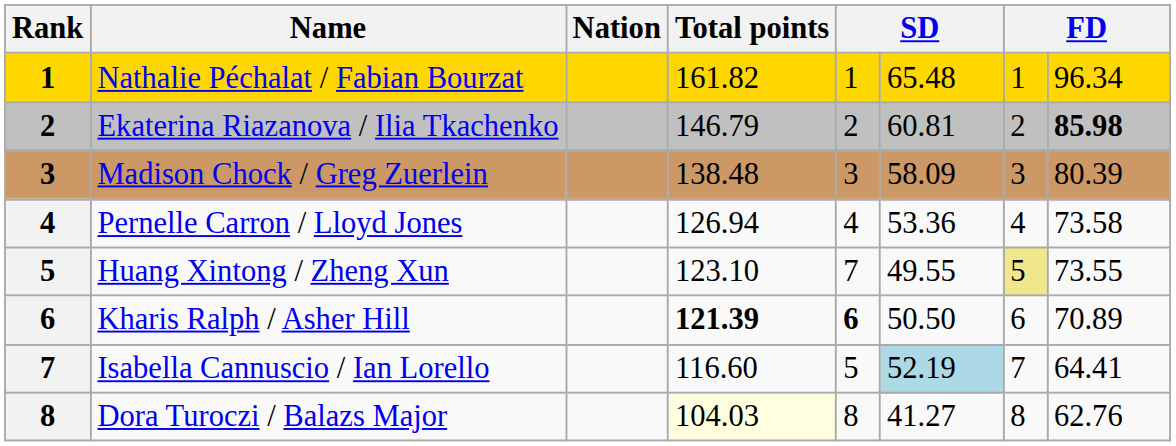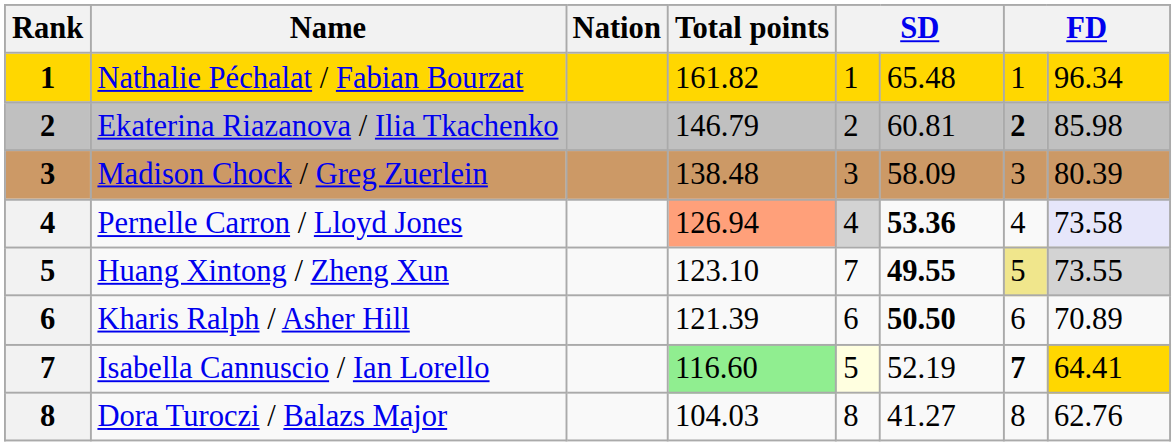(1018, 125) normal -> (1018, 125) bold
(1088, 125) bold -> (1088, 125) normal
(717, 222) no background -> (717, 222) lightsalmon background
(851, 222) no background -> (851, 222) lightgrey background
(921, 222) normal -> (921, 222) bold
(1088, 222) no background -> (1088, 222) lavender background
(921, 271) normal -> (921, 271) bold
(1088, 271) no background -> (1088, 271) lightgrey background
(717, 319) bold -> (717, 319) normal
(851, 319) bold -> (851, 319) normal
(921, 319) normal -> (921, 319) bold
(716, 367) no background -> (716, 367) lightgreen background
(851, 367) no background -> (851, 367) lightyellow background
(921, 367) lightblue background -> (921, 367) no background
(1018, 367) normal -> (1018, 367) bold
(1088, 367) no background -> (1088, 367) gold background
(717, 416) lightyellow background -> (717, 416) no background
